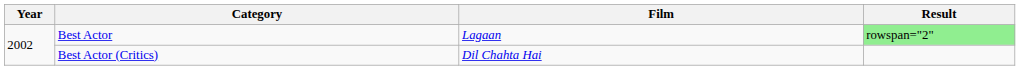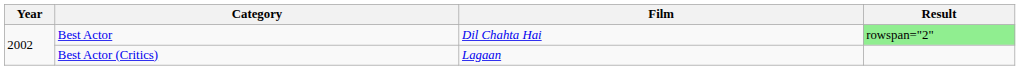(482, 34) Lagaan -> (502, 34) Dil Chahta Hai
(502, 55) Dil Chahta Hai -> (482, 55) Lagaan
